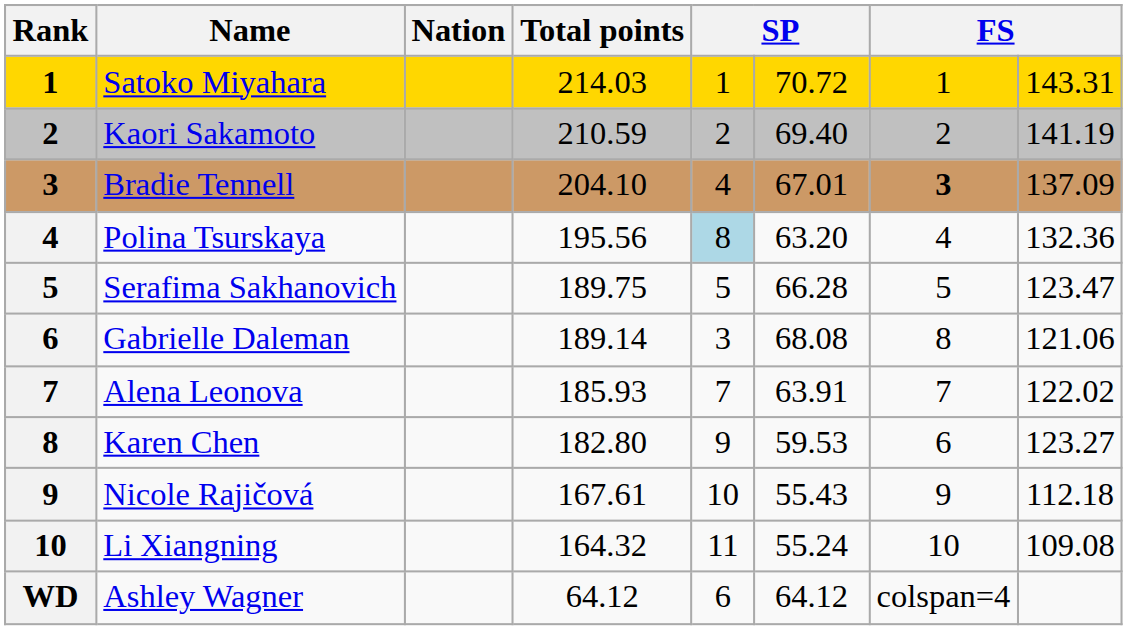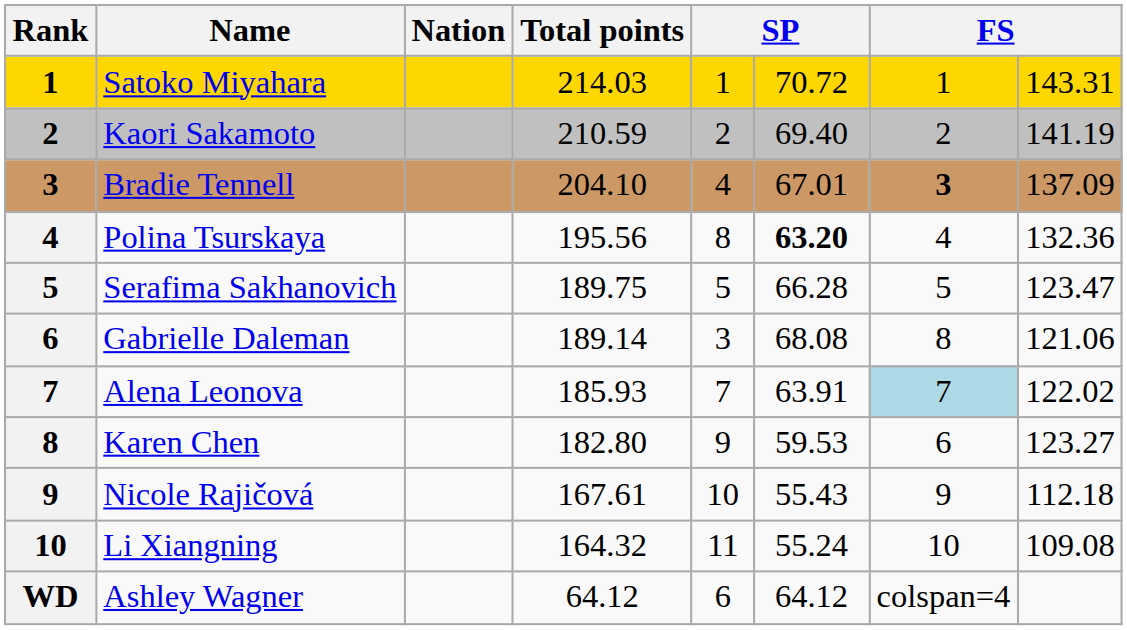(723, 236) lightblue background -> (723, 236) no background
(811, 236) normal -> (811, 236) bold
(943, 390) no background -> (943, 390) lightblue background
